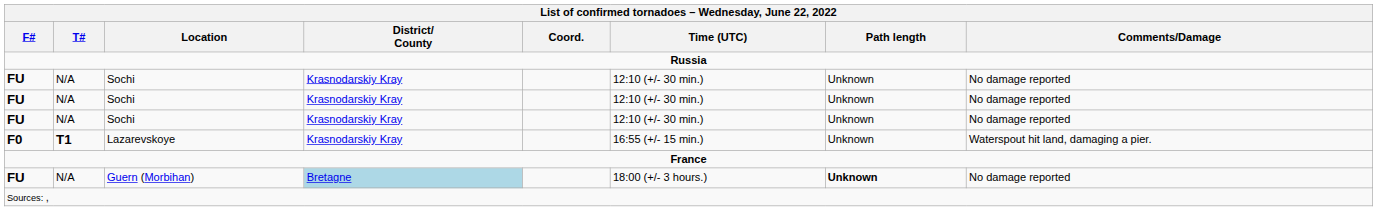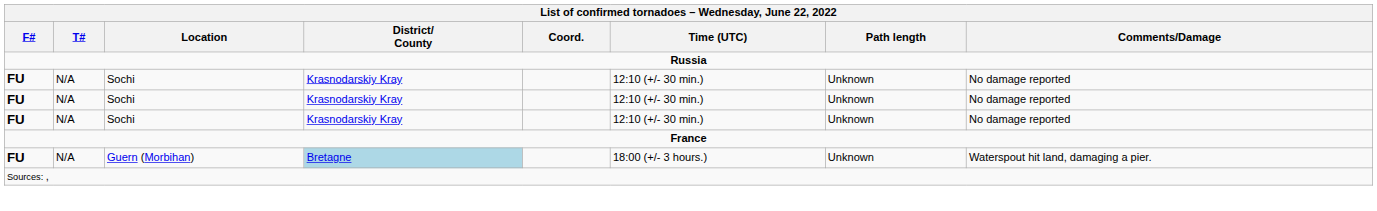- row: (15, 140)
(853, 178) bold -> (851, 157) normal
(1020, 178) No damage reported -> (1060, 157) Waterspout hit land, damaging a pier.
